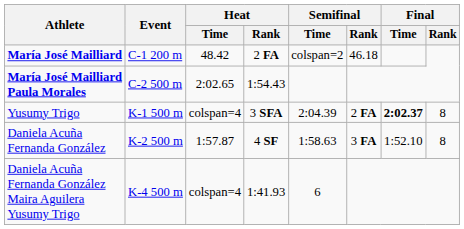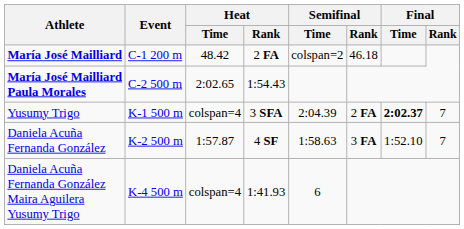(443, 112) 8 -> (443, 112) 7
(443, 141) 8 -> (443, 141) 7
